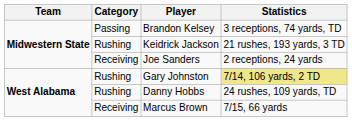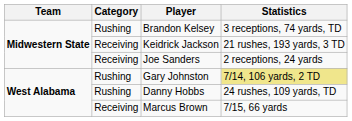(112, 28) Passing -> (113, 28) Rushing
(113, 44) Rushing -> (116, 44) Receiving
